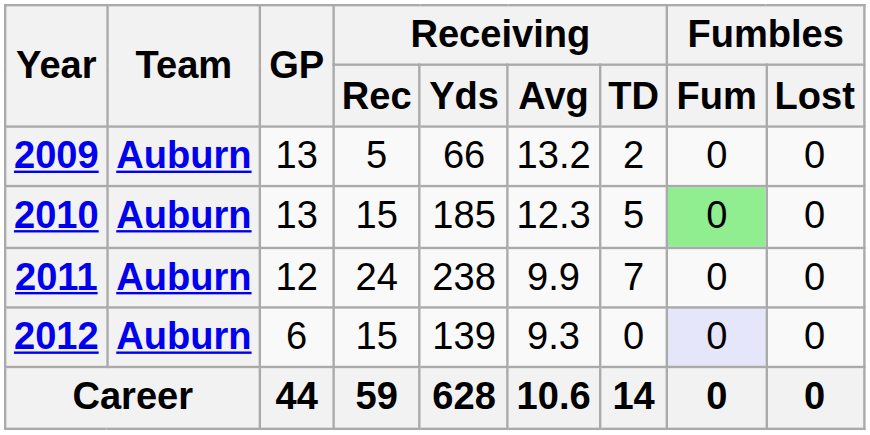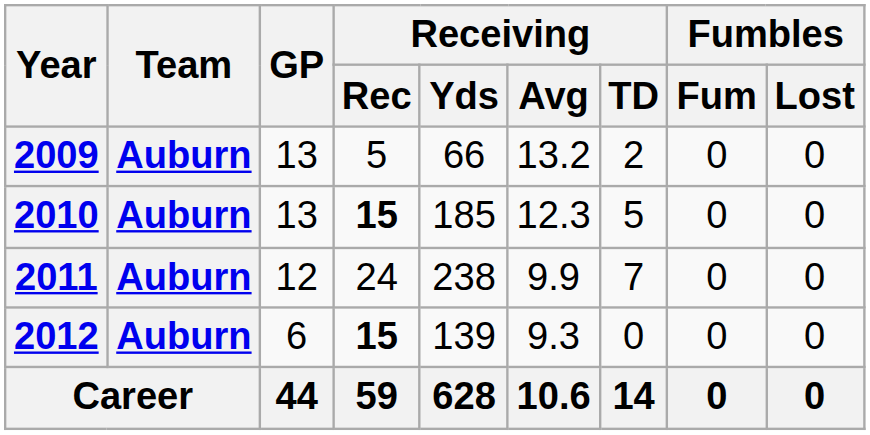(377, 215) normal -> (377, 215) bold
(717, 215) lightgreen background -> (717, 215) no background
(377, 336) normal -> (377, 336) bold
(717, 336) lavender background -> (717, 336) no background
